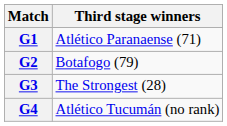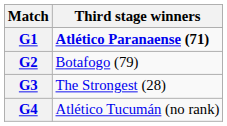(128, 39) normal -> (132, 39) bold
